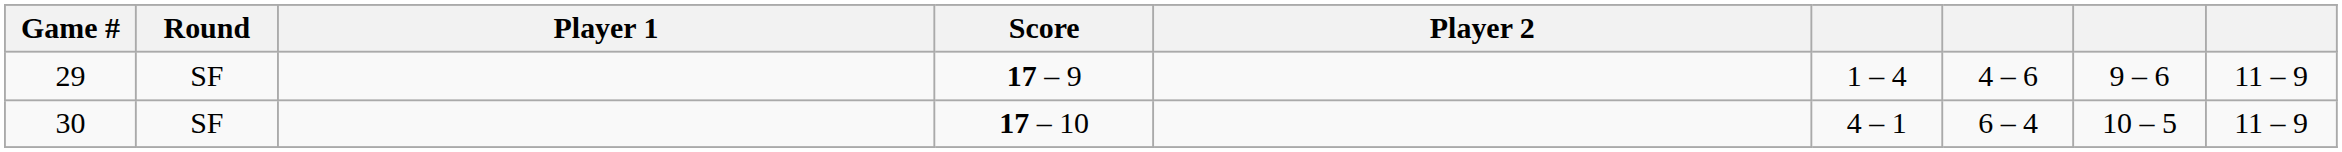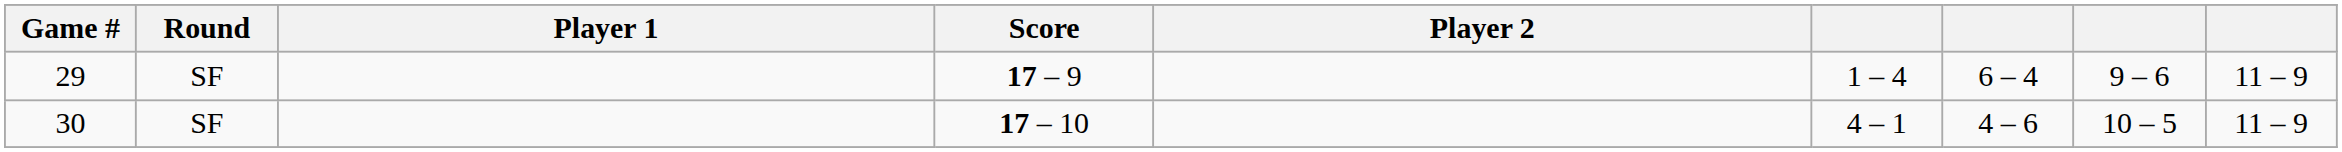(2008, 75) 4 – 6 -> (2008, 75) 6 – 4
(2008, 123) 6 – 4 -> (2008, 123) 4 – 6
